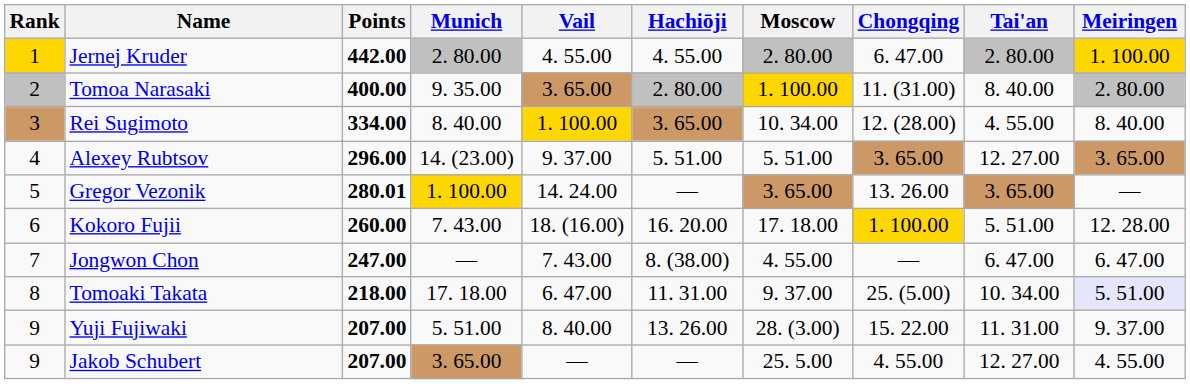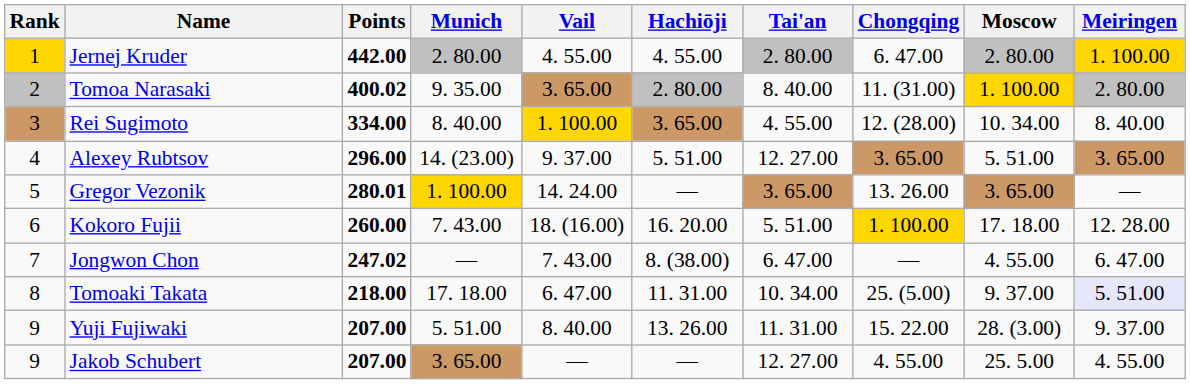columns swapped: (1019, 21) <-> (798, 21)
(377, 89) 400.00 -> (377, 89) 400.02
(377, 259) 247.00 -> (377, 259) 247.02
